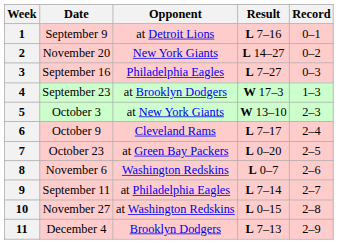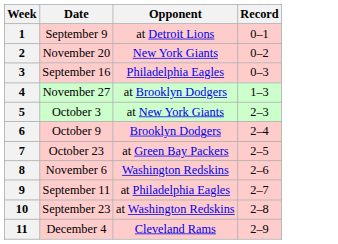- column: (263, 14)
(76, 92) September 23 -> (76, 92) November 27
(175, 131) Cleveland Rams -> (175, 131) Brooklyn Dodgers
(76, 209) November 27 -> (76, 209) September 23
(175, 229) Brooklyn Dodgers -> (175, 229) Cleveland Rams
